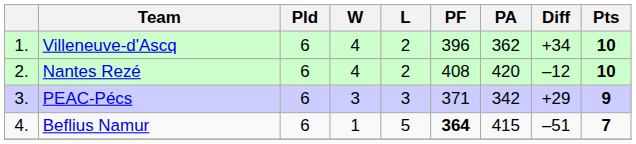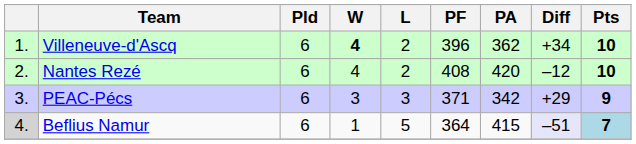(355, 44) normal -> (355, 44) bold
(22, 125) no background -> (22, 125) lightgrey background
(456, 125) bold -> (456, 125) normal
(556, 125) no background -> (556, 125) lavender background
(606, 125) no background -> (606, 125) lightblue background
